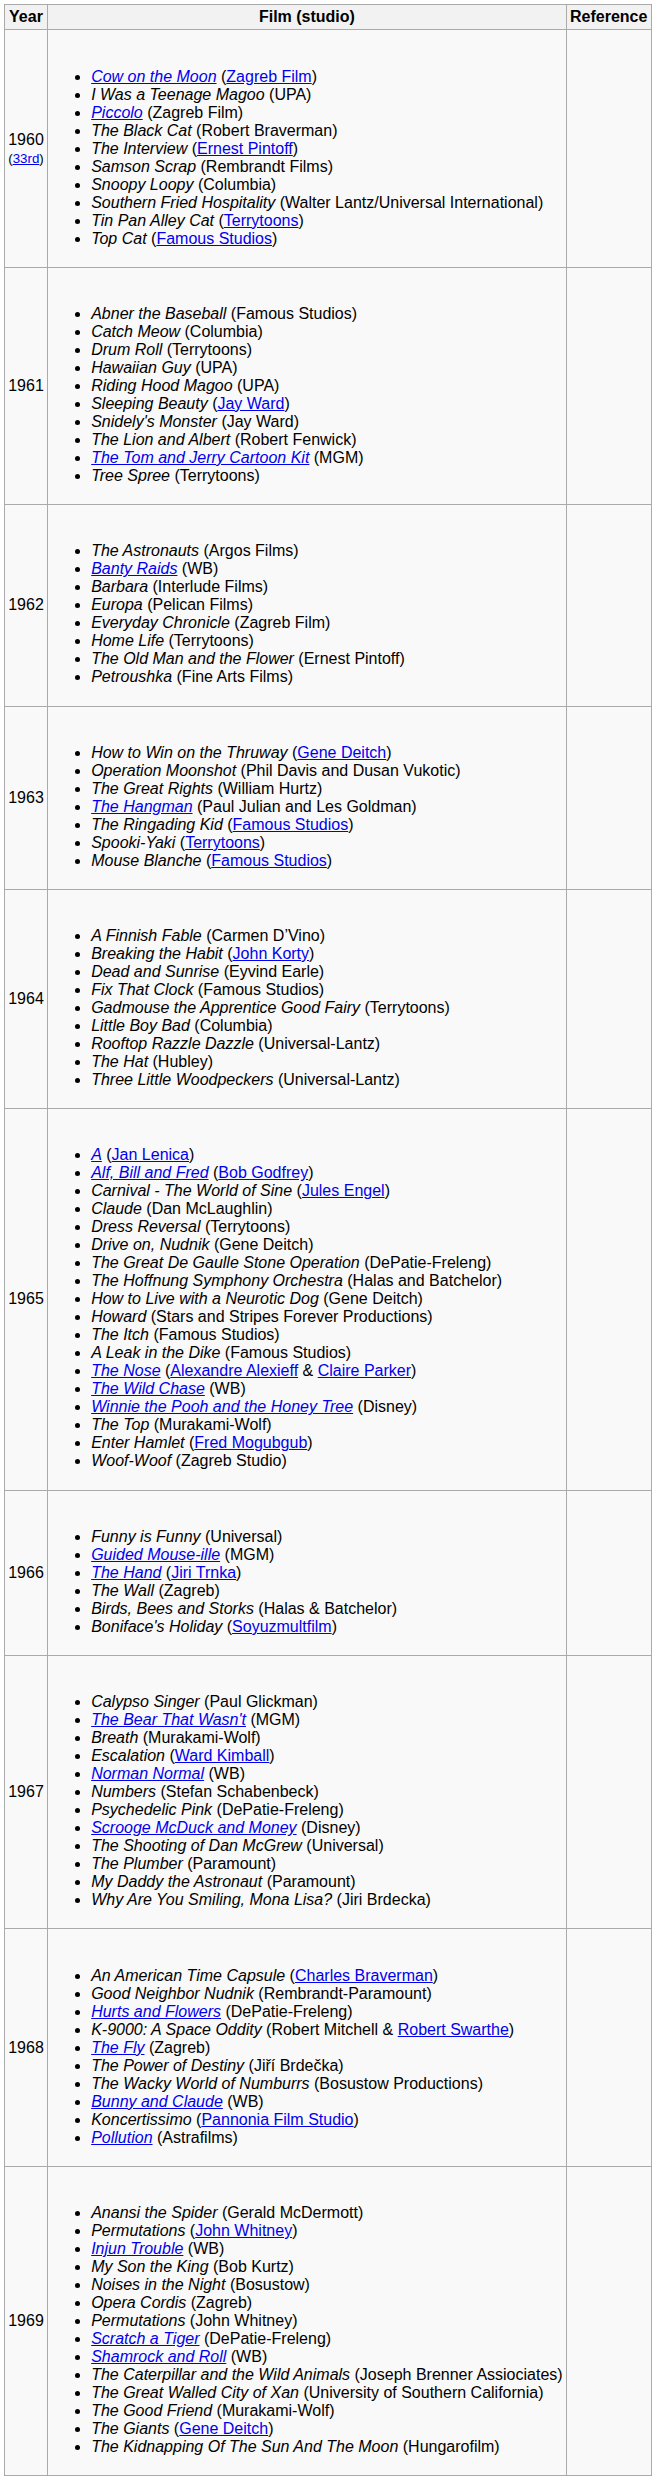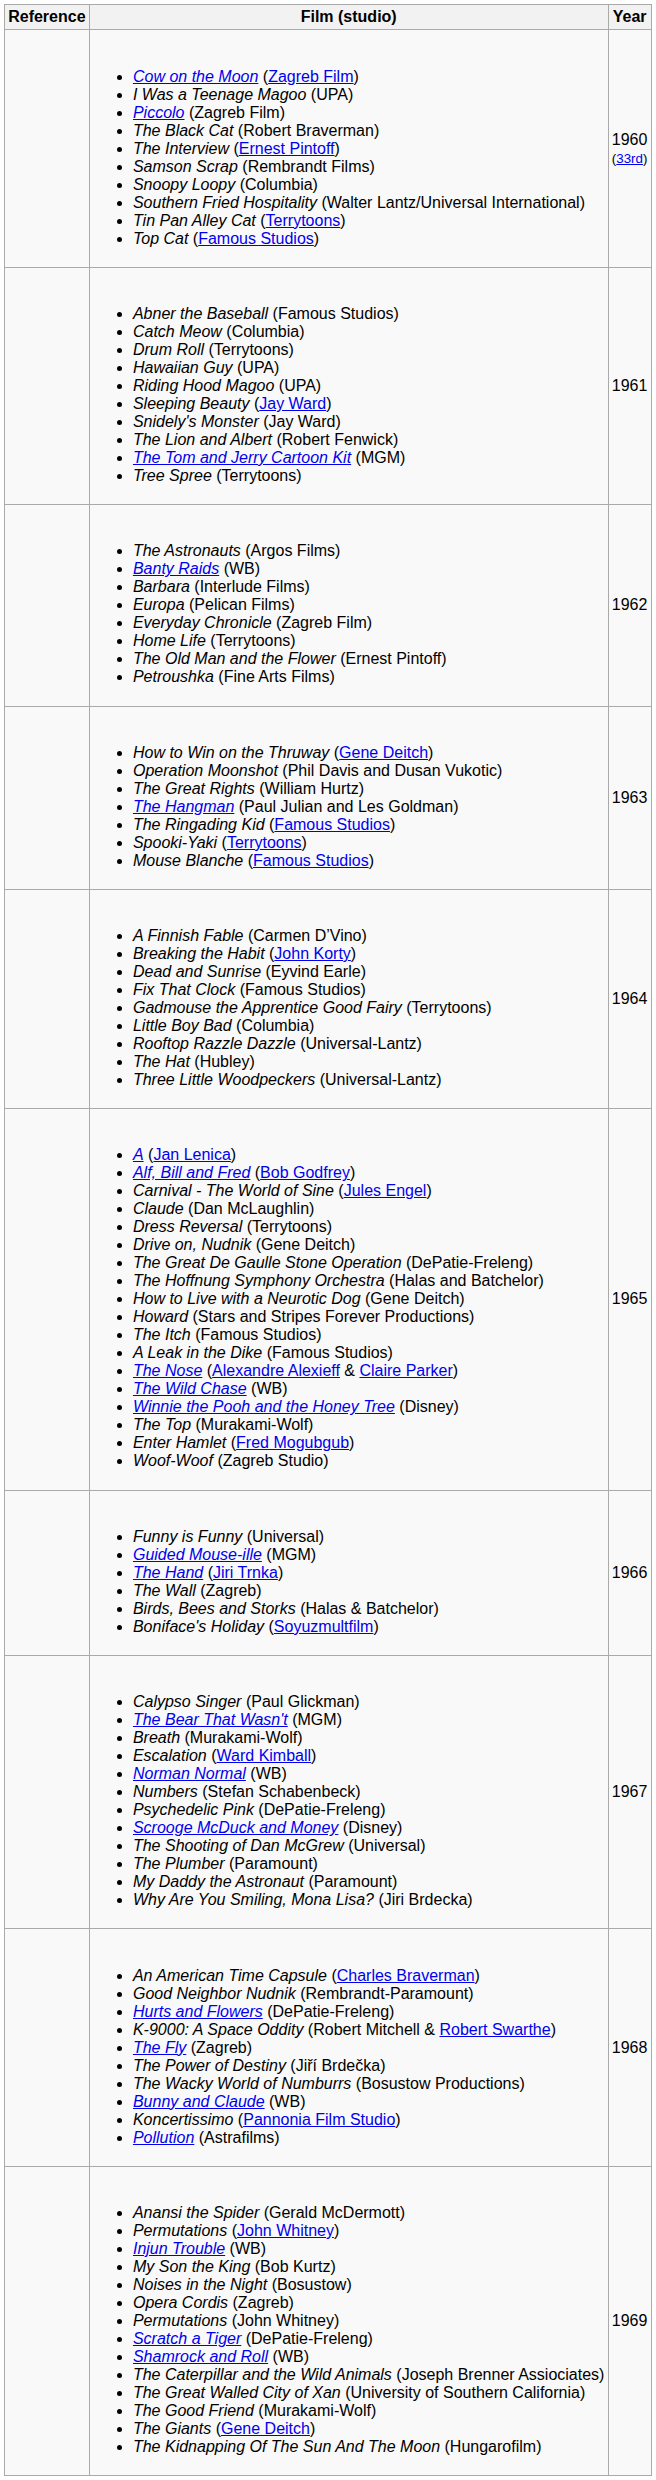columns swapped: (26, 17) <-> (609, 17)
